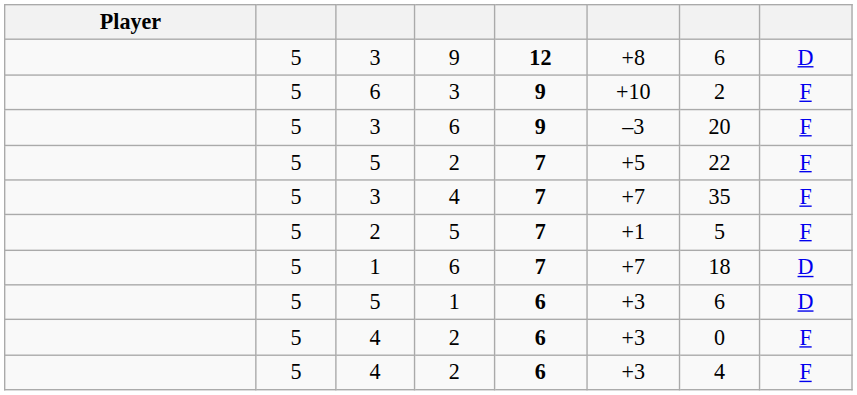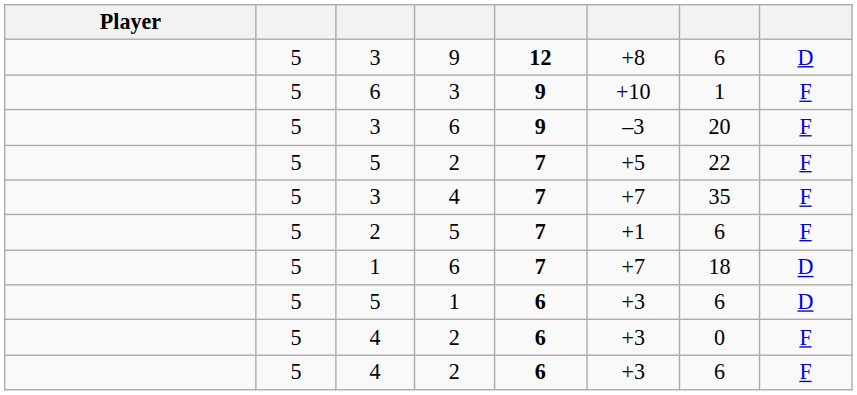(719, 92) 2 -> (719, 92) 1
(719, 232) 5 -> (719, 232) 6
(719, 372) 4 -> (719, 372) 6
